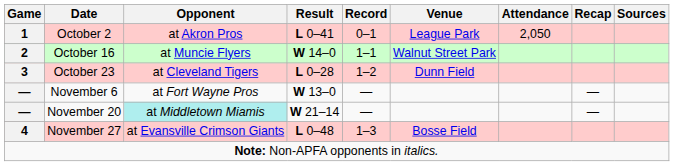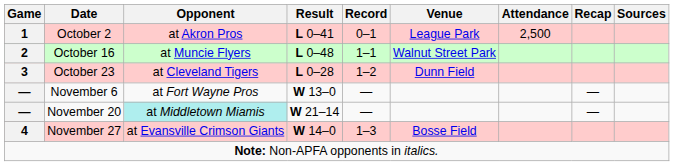(535, 33) 2,050 -> (535, 33) 2,500
(315, 53) W 14–0 -> (315, 53) L 0–48
(315, 131) L 0–48 -> (315, 131) W 14–0
